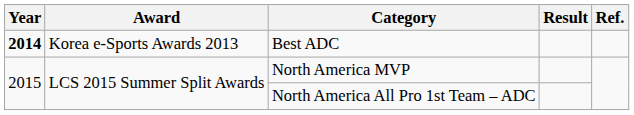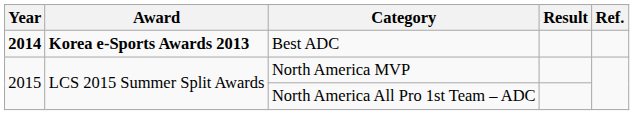(144, 43) normal -> (149, 43) bold
